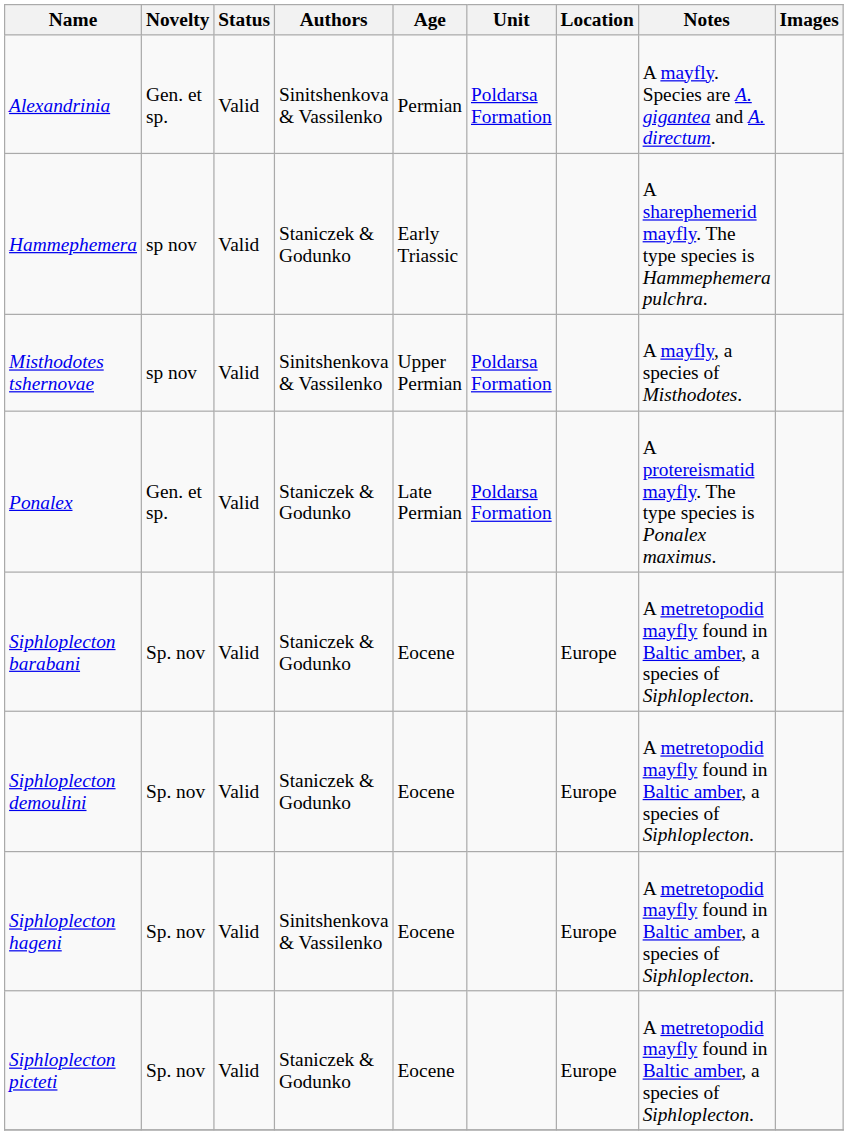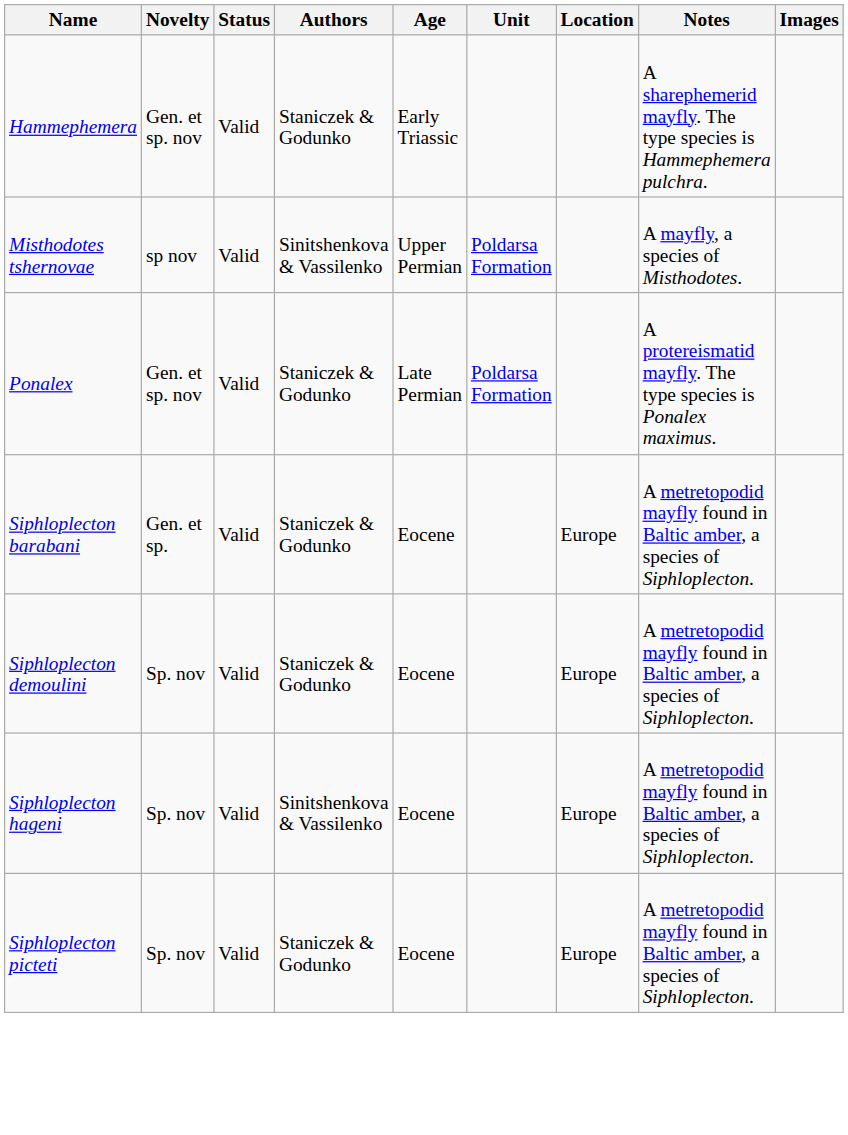- row: (60, 105)
(171, 244) sp nov -> (174, 126) Gen. et sp. nov
(174, 502) Gen. et sp. -> (174, 384) Gen. et sp. nov
(176, 652) Sp. nov -> (174, 534) Gen. et sp.
